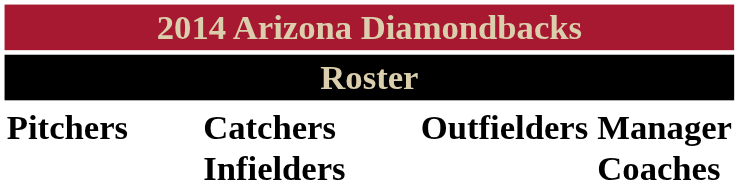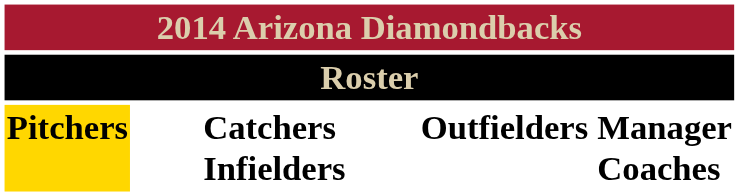(67, 127) no background -> (67, 127) gold background
